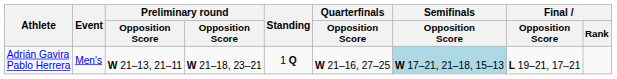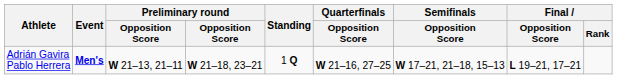(89, 61) normal -> (89, 61) bold
(449, 66) lightblue background -> (450, 66) no background
